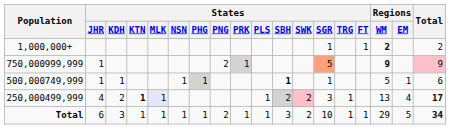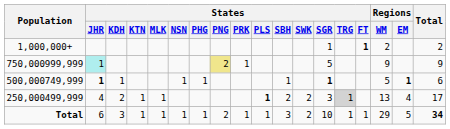(366, 47) normal -> (366, 47) bold
(387, 47) bold -> (387, 47) normal
(101, 64) no background -> (101, 64) paleturquoise background
(226, 64) no background -> (226, 64) khaki background
(247, 64) lightgrey background -> (247, 64) no background
(330, 64) lightsalmon background -> (330, 64) no background
(387, 64) bold -> (387, 64) normal
(440, 64) pink background -> (440, 64) no background
(101, 81) normal -> (101, 81) bold
(205, 81) lightgrey background -> (205, 81) no background
(288, 81) bold -> (288, 81) normal
(330, 81) normal -> (330, 81) bold
(408, 81) normal -> (408, 81) bold
(143, 98) bold -> (143, 98) normal
(164, 98) lavender background -> (164, 98) no background
(267, 98) normal -> (267, 98) bold
(288, 98) lightgrey background -> (288, 98) no background
(309, 98) pink background -> (309, 98) no background
(350, 98) no background -> (350, 98) lightgrey background
(437, 98) bold -> (437, 98) normal
